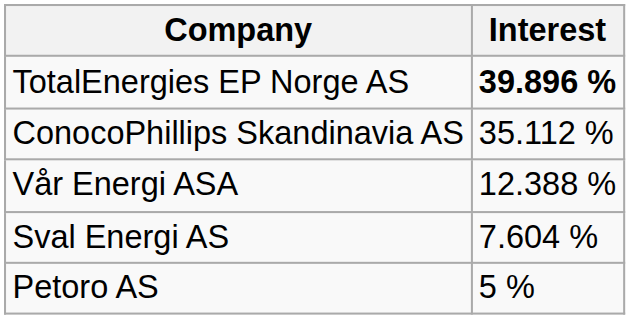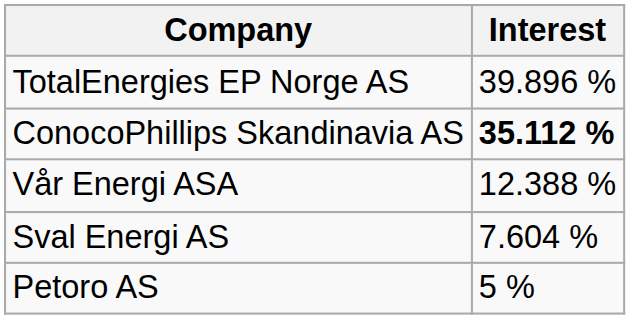(547, 81) bold -> (547, 81) normal
(546, 133) normal -> (547, 133) bold
